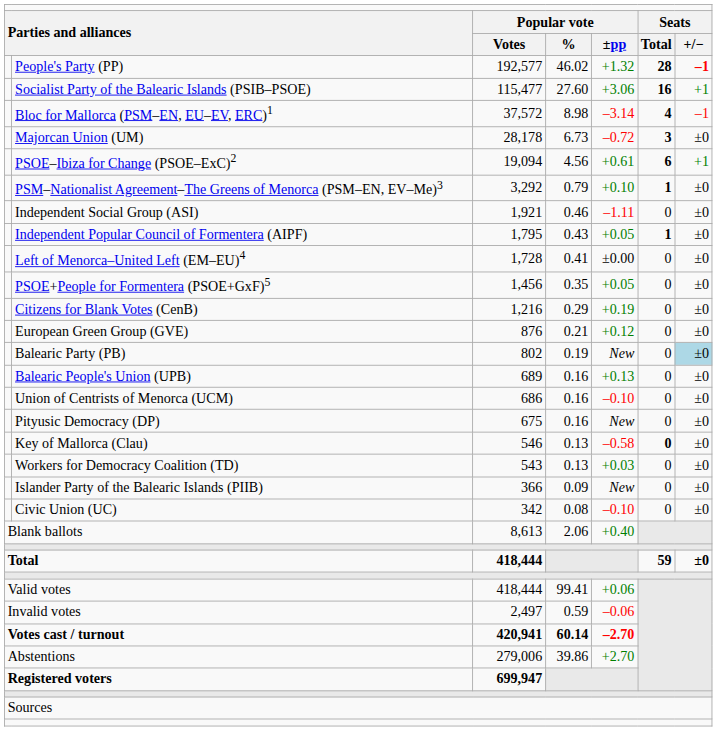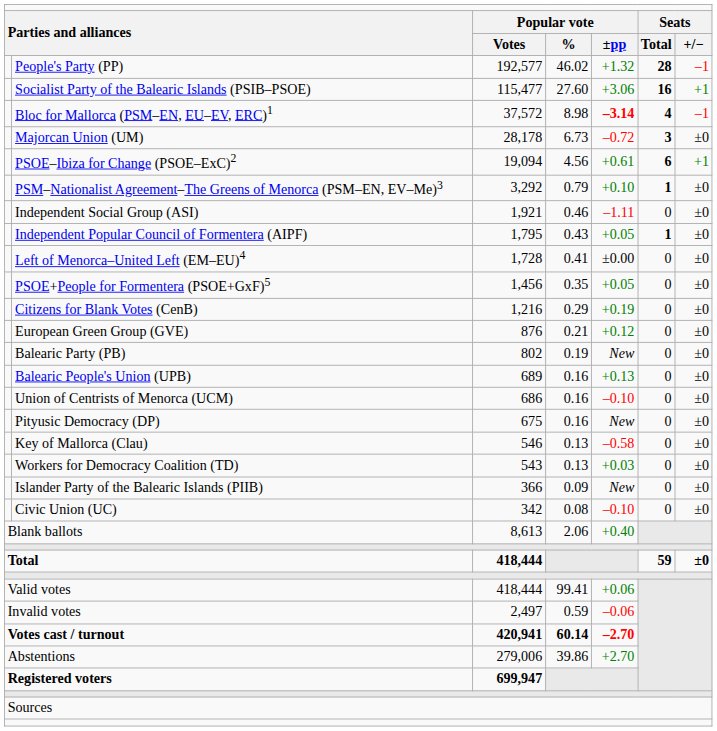(702, 66) bold -> (702, 66) normal
(619, 113) normal -> (619, 113) bold
(702, 353) lightblue background -> (702, 353) no background
(668, 443) bold -> (668, 443) normal
